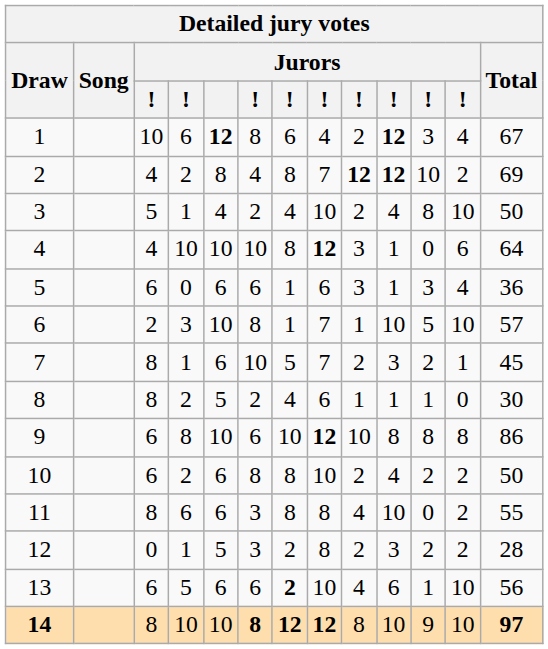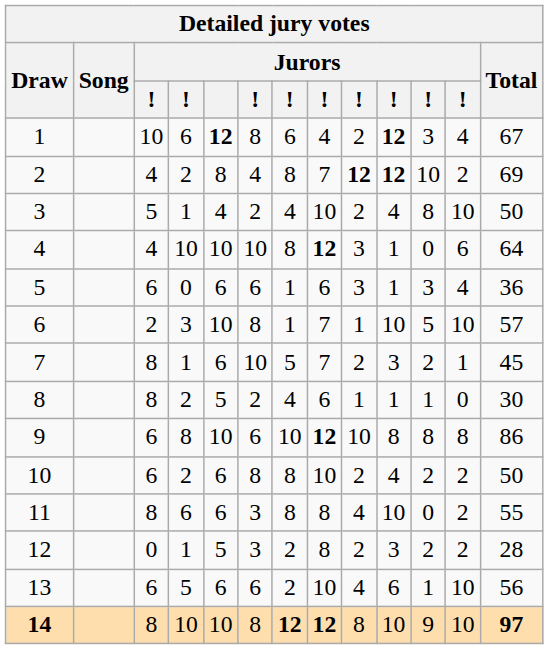(290, 587) bold -> (290, 587) normal
(255, 624) bold -> (255, 624) normal
